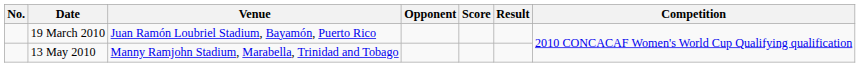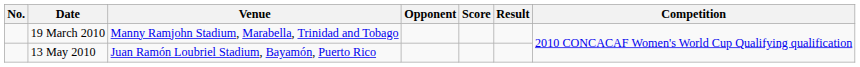(243, 33) Juan Ramón Loubriel Stadium, Bayamón, Puerto Rico -> (255, 33) Manny Ramjohn Stadium, Marabella, Trinidad and Tobago
(255, 52) Manny Ramjohn Stadium, Marabella, Trinidad and Tobago -> (243, 52) Juan Ramón Loubriel Stadium, Bayamón, Puerto Rico
